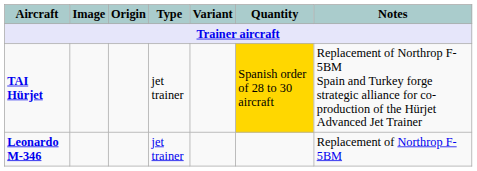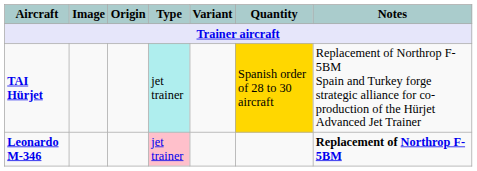(168, 87) no background -> (167, 87) paleturquoise background
(168, 149) no background -> (167, 149) pink background
(387, 149) normal -> (390, 149) bold
